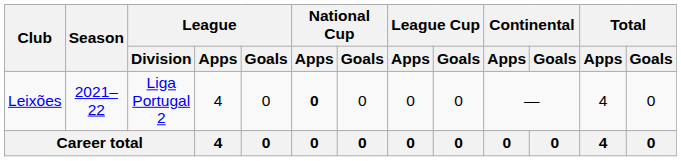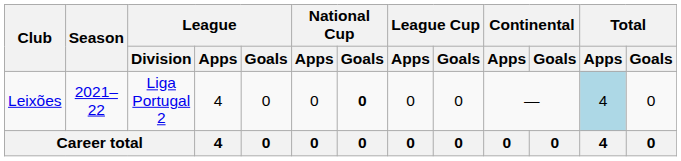(314, 100) bold -> (314, 100) normal
(362, 100) normal -> (362, 100) bold
(603, 100) no background -> (603, 100) lightblue background
